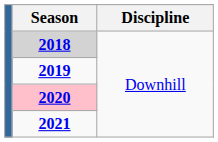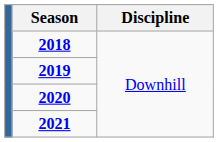(54, 44) lightgrey background -> (54, 44) no background
(54, 97) pink background -> (54, 97) no background
